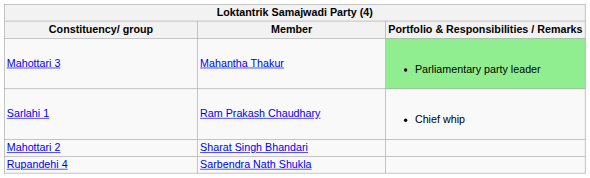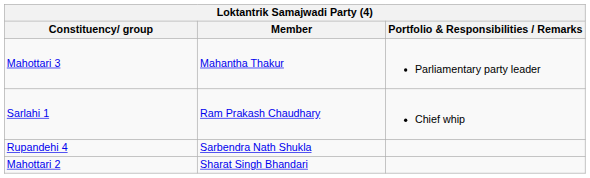(485, 70) lightgreen background -> (485, 70) no background
rows swapped: (34, 148) <-> (37, 165)
